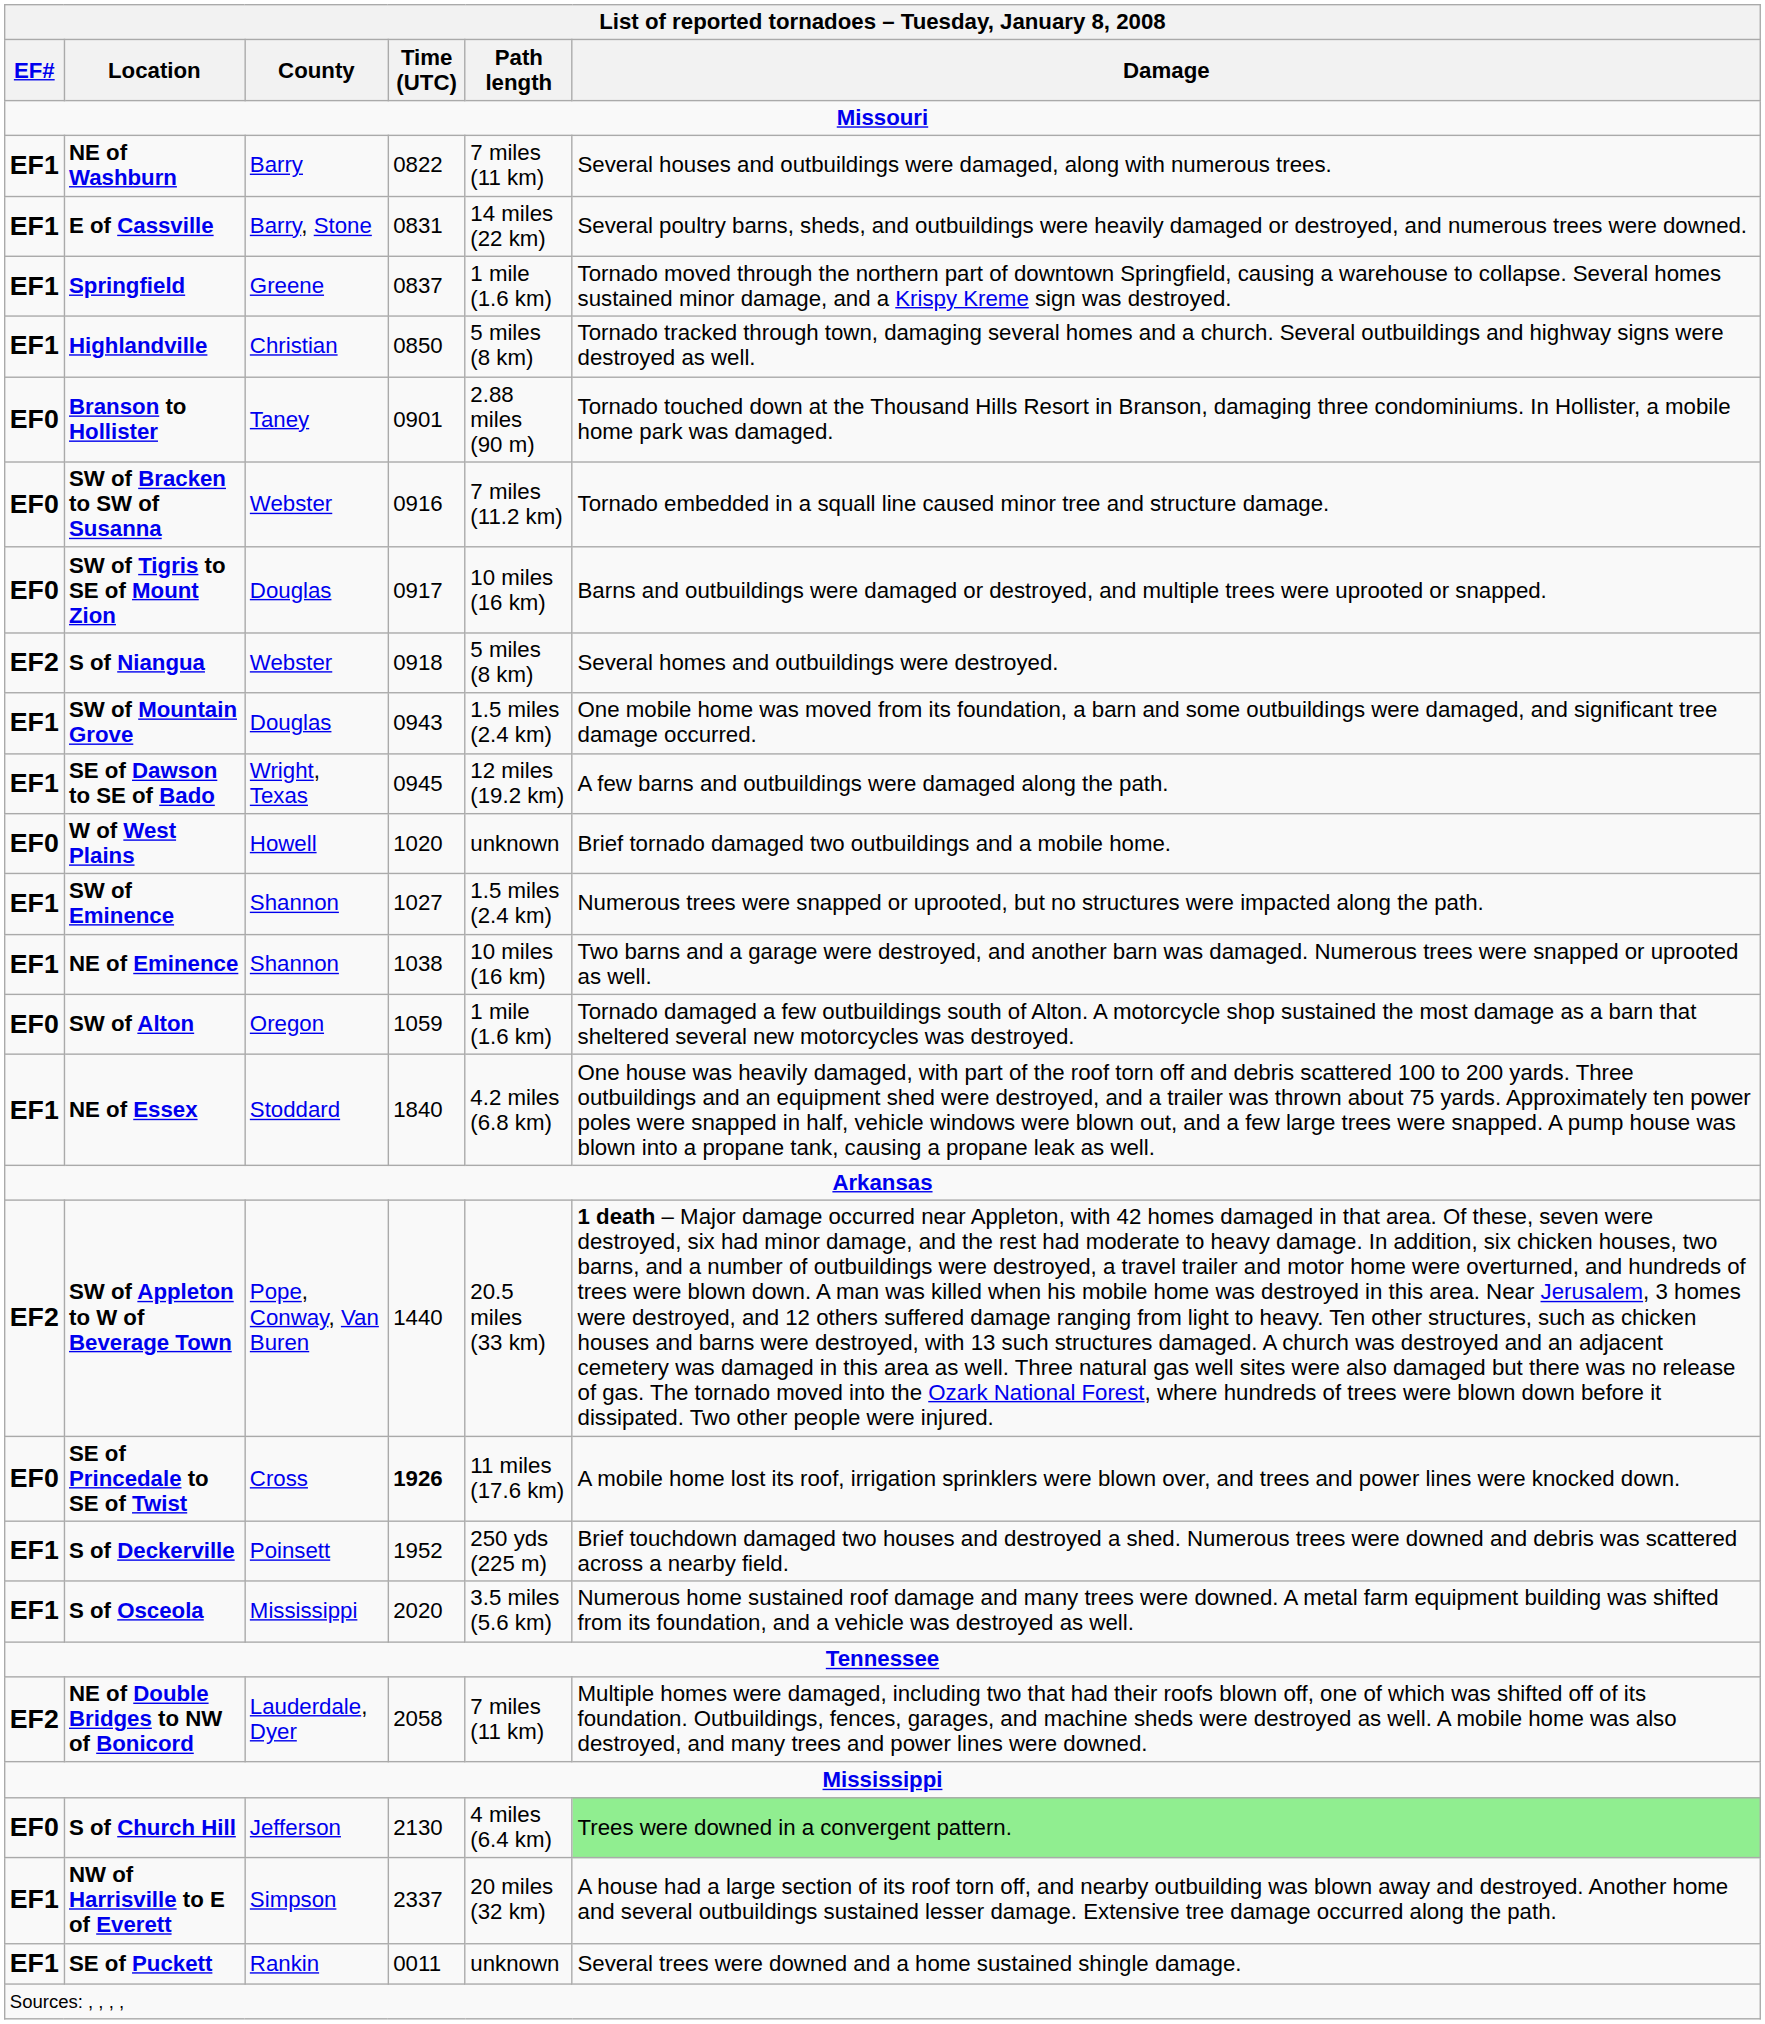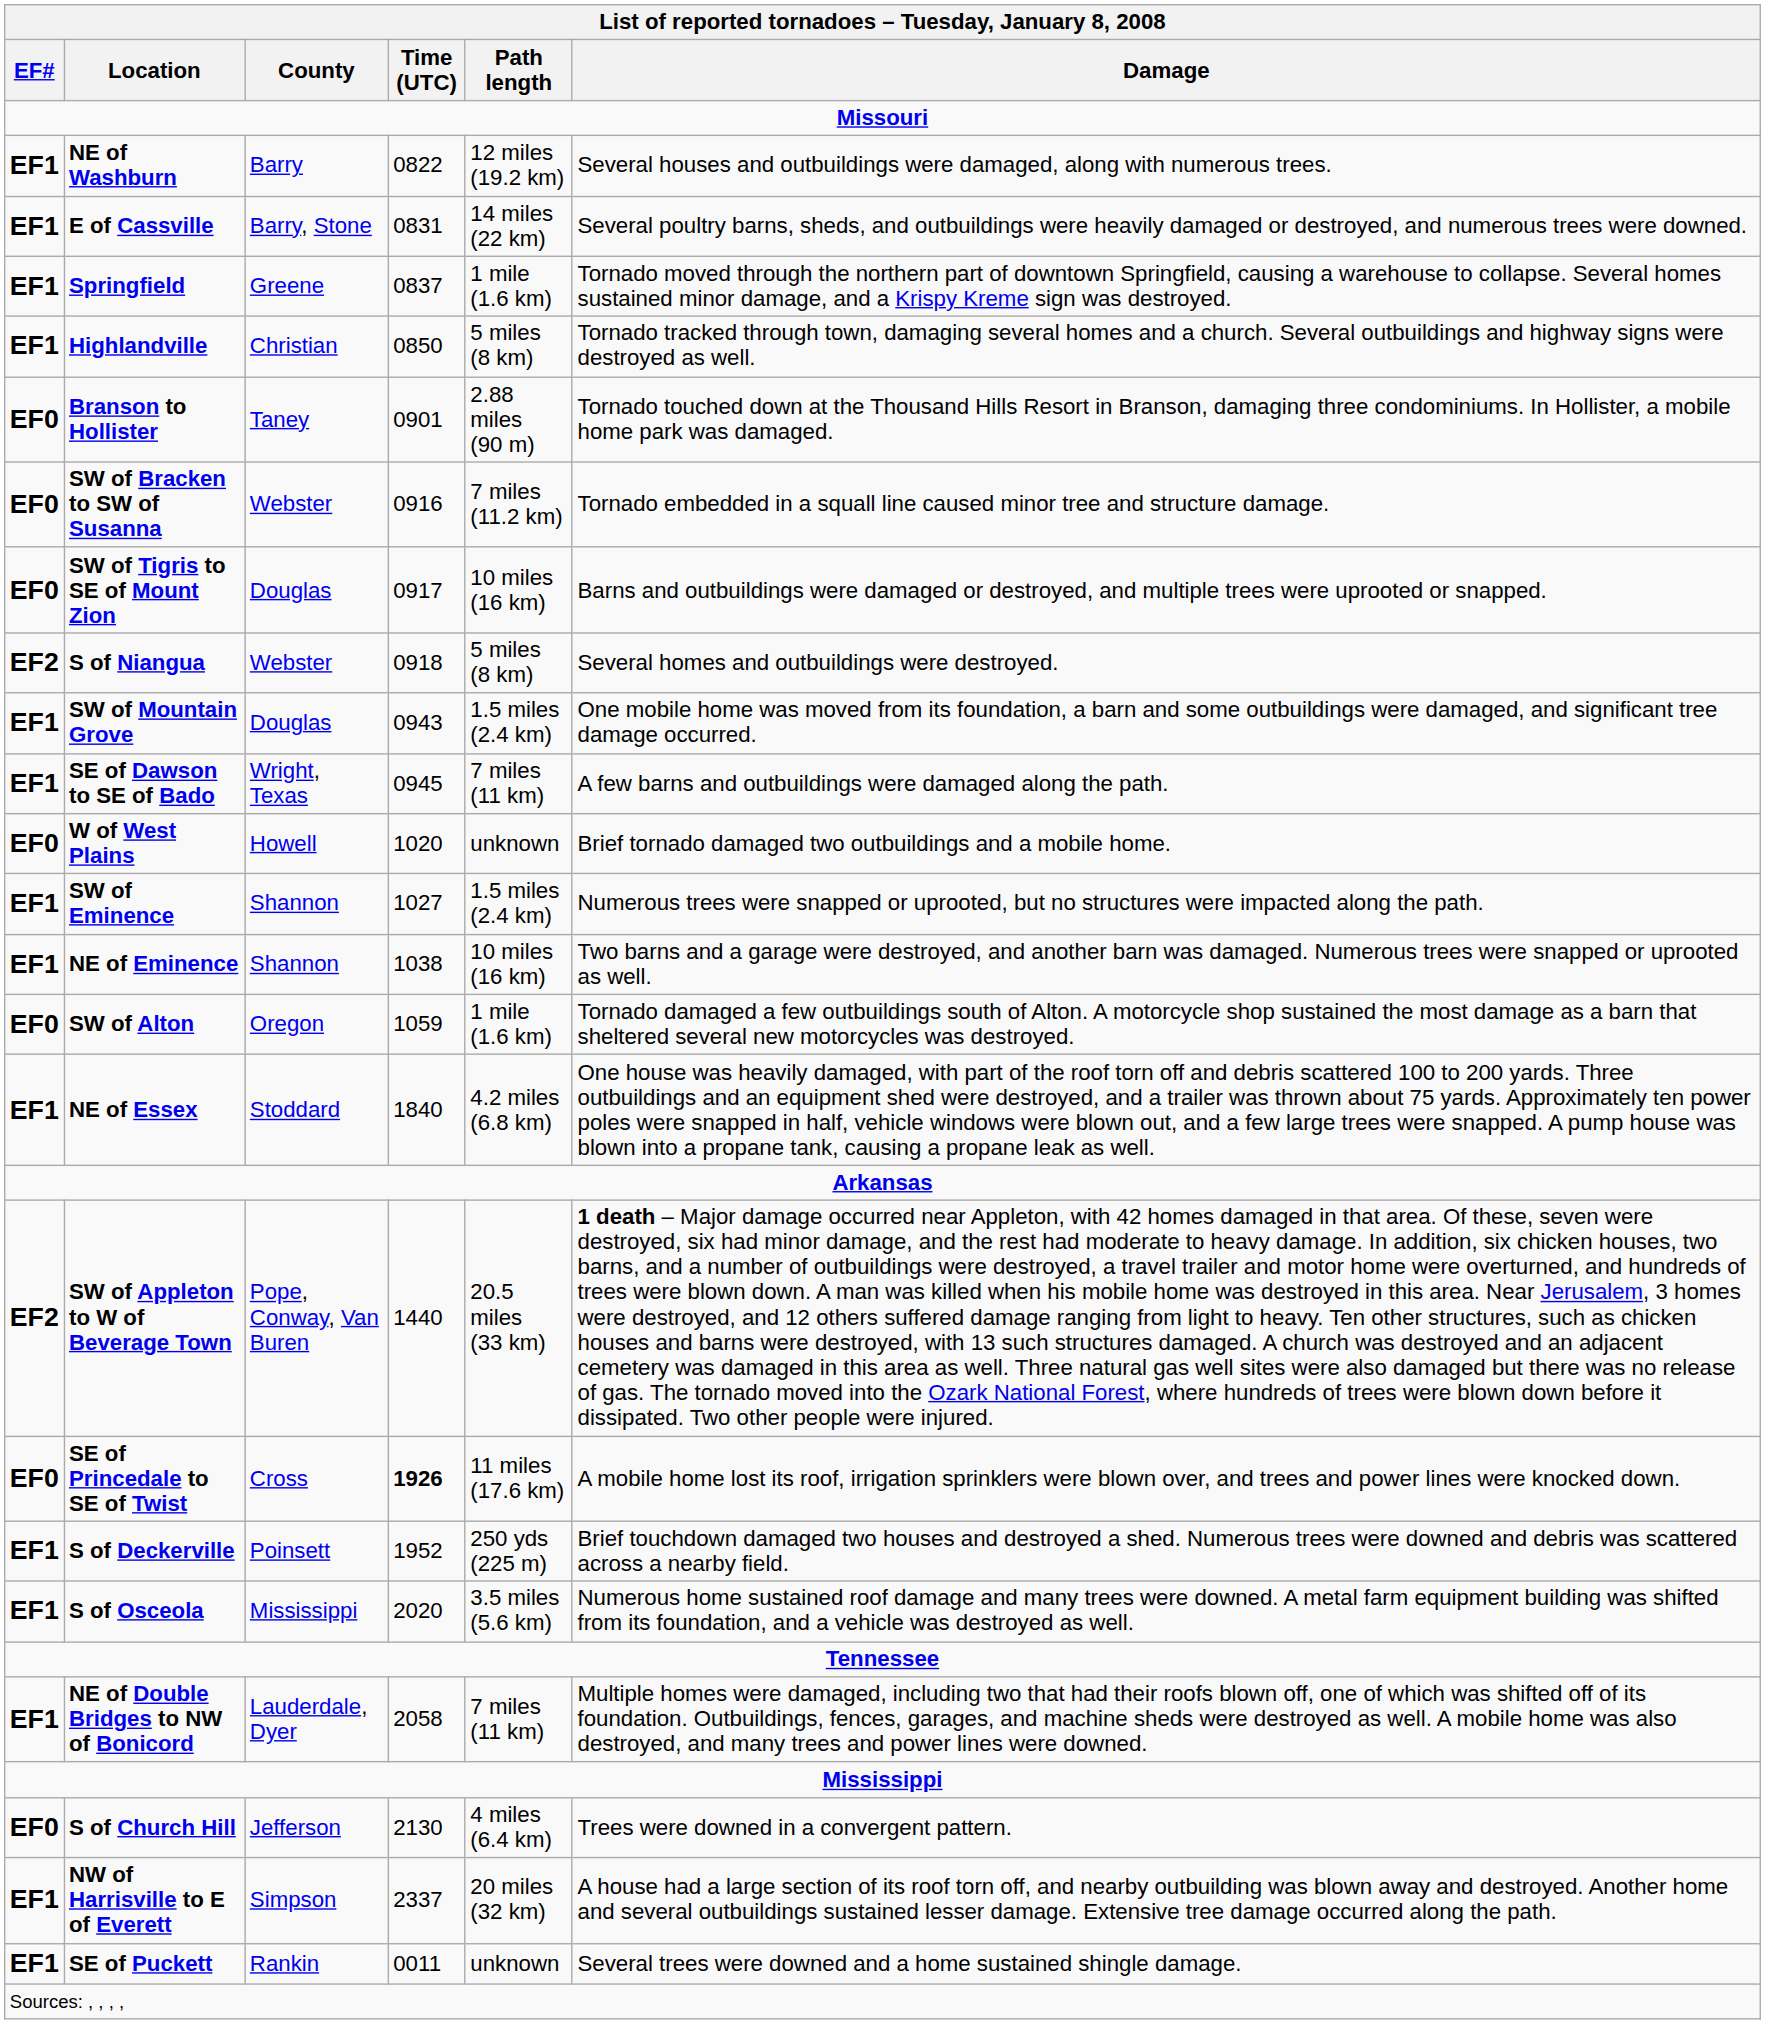(507, 165) 7 miles (11 km) -> (517, 165) 12 miles (19.2 km)
(517, 783) 12 miles (19.2 km) -> (507, 783) 7 miles (11 km)
(34, 1719) EF2 -> (34, 1719) EF1
(795, 1827) lightgreen background -> (795, 1827) no background
